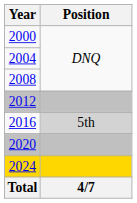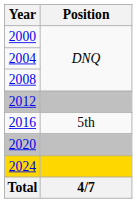(86, 123) lightgrey background -> (86, 123) no background
